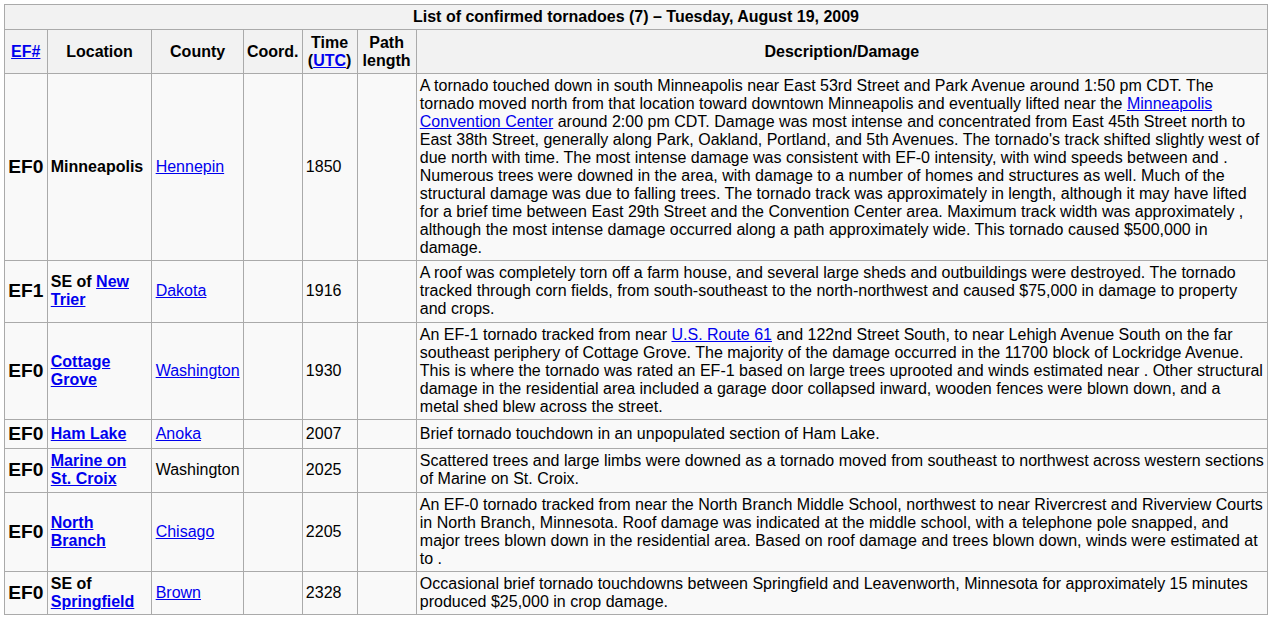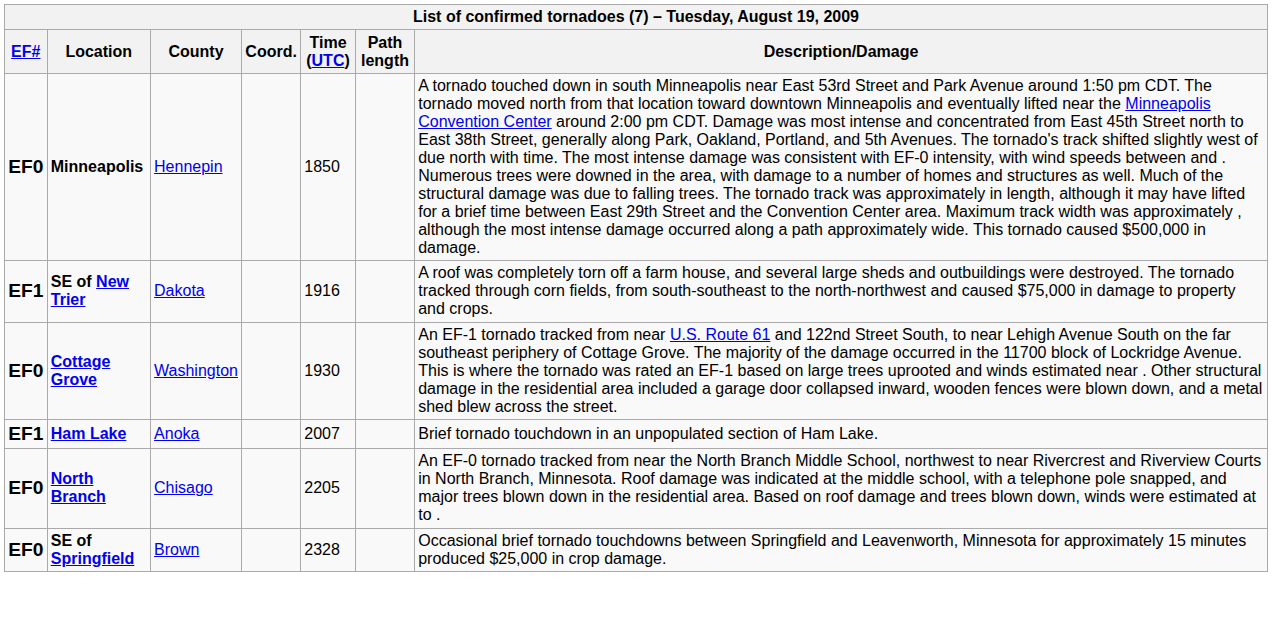(26, 434) EF0 -> (26, 434) EF1
- row: (89, 470)
